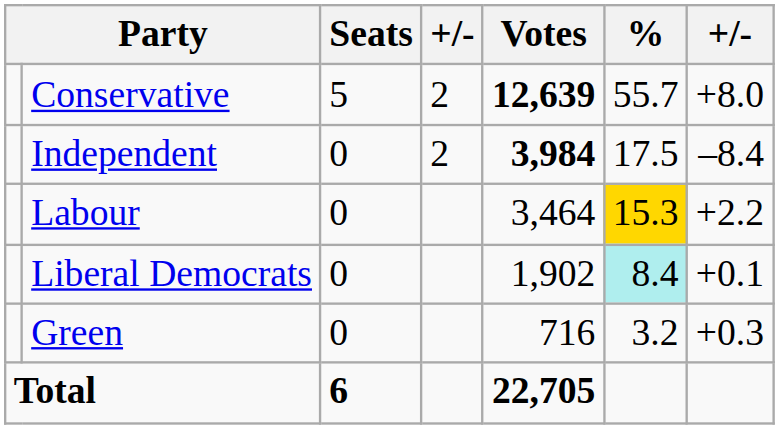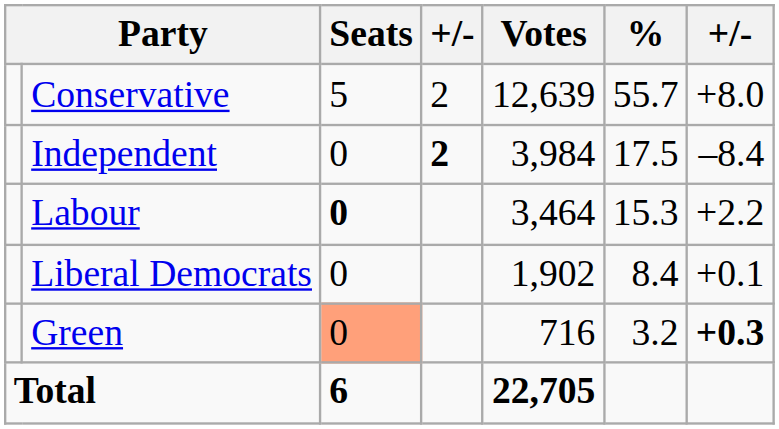(544, 93) bold -> (544, 93) normal
(440, 153) normal -> (440, 153) bold
(553, 153) bold -> (553, 153) normal
(339, 213) normal -> (339, 213) bold
(646, 213) gold background -> (646, 213) no background
(655, 272) paleturquoise background -> (655, 272) no background
(339, 332) no background -> (339, 332) lightsalmon background
(730, 332) normal -> (730, 332) bold
